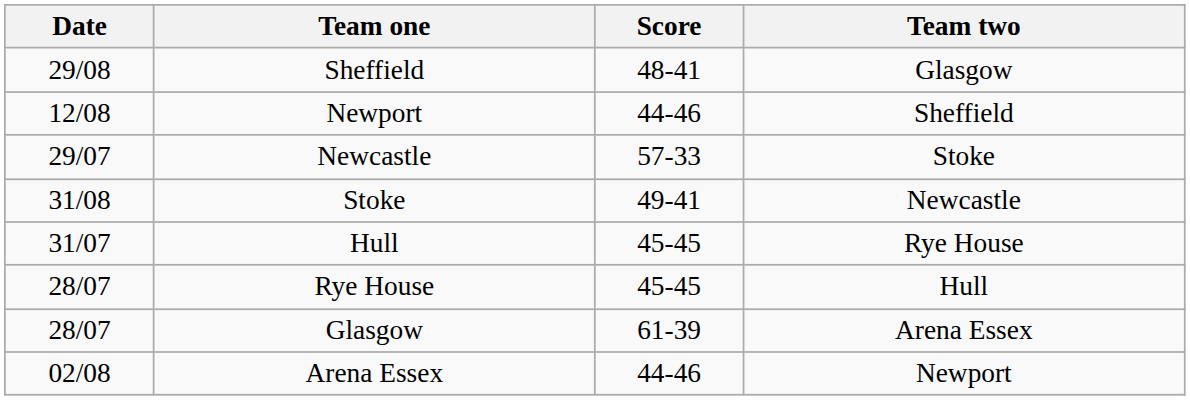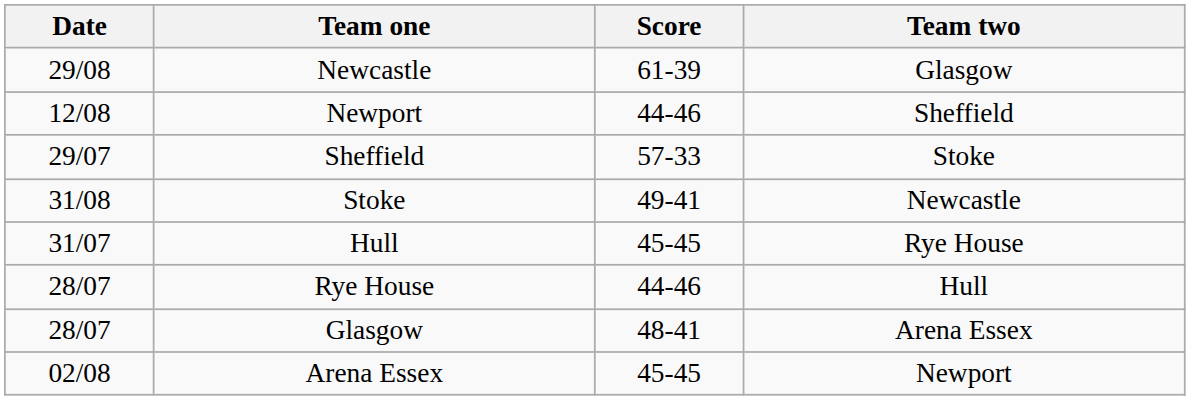(374, 69) Sheffield -> (374, 69) Newcastle
(669, 69) 48-41 -> (669, 69) 61-39
(374, 156) Newcastle -> (374, 156) Sheffield
(669, 286) 45-45 -> (669, 286) 44-46
(669, 329) 61-39 -> (669, 329) 48-41
(669, 373) 44-46 -> (669, 373) 45-45
